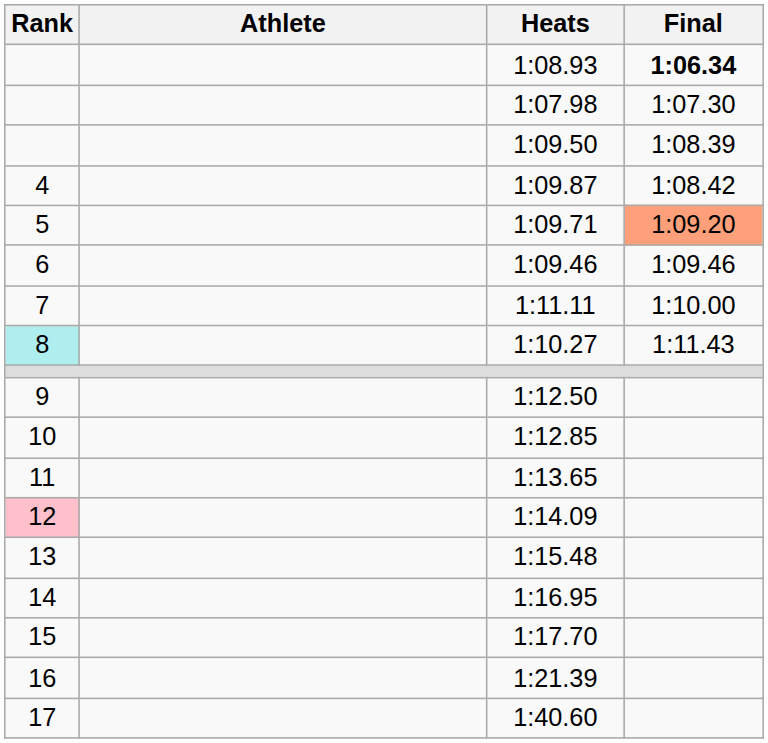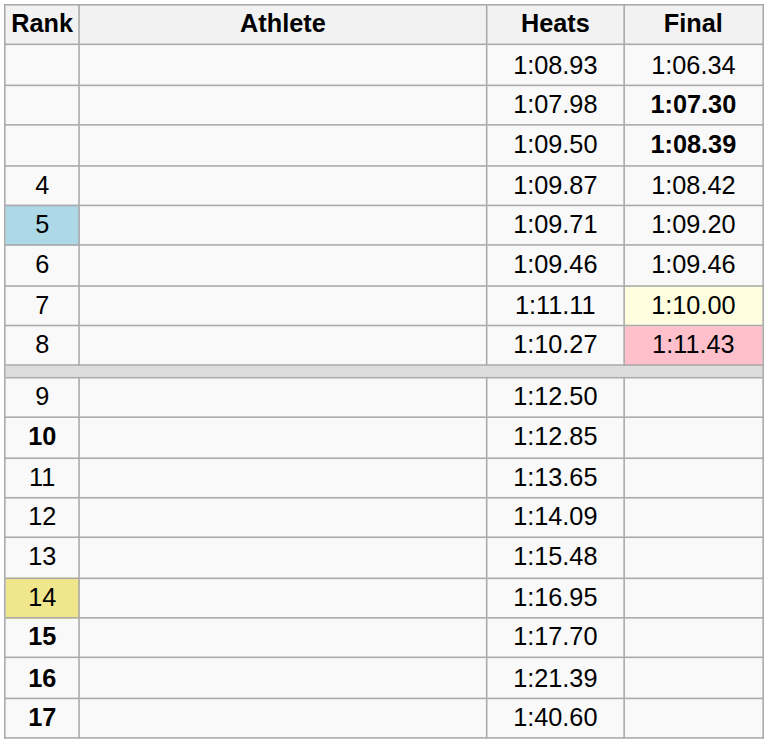(693, 64) bold -> (693, 64) normal
(693, 104) normal -> (693, 104) bold
(693, 144) normal -> (693, 144) bold
(42, 225) no background -> (42, 225) lightblue background
(693, 225) lightsalmon background -> (693, 225) no background
(693, 305) no background -> (693, 305) lightyellow background
(42, 345) paleturquoise background -> (42, 345) no background
(693, 345) no background -> (693, 345) pink background
(42, 437) normal -> (42, 437) bold
(42, 517) pink background -> (42, 517) no background
(42, 597) no background -> (42, 597) khaki background
(42, 637) normal -> (42, 637) bold
(42, 677) normal -> (42, 677) bold
(42, 717) normal -> (42, 717) bold
